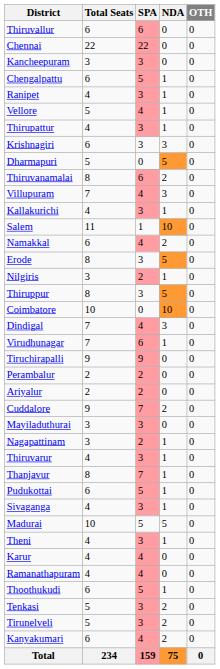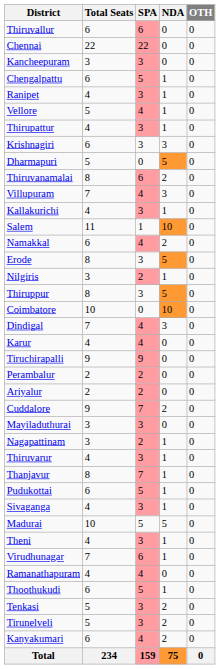rows swapped: (19, 557) <-> (35, 342)
